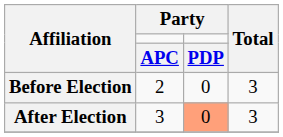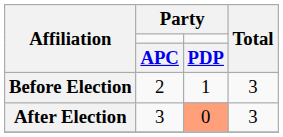(206, 87) 0 -> (206, 87) 1
